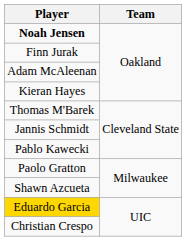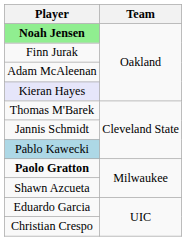(52, 33) no background -> (52, 33) lightgreen background
(52, 91) no background -> (52, 91) lavender background
(52, 149) no background -> (52, 149) lightblue background
(52, 168) normal -> (52, 168) bold
(52, 206) gold background -> (52, 206) no background
